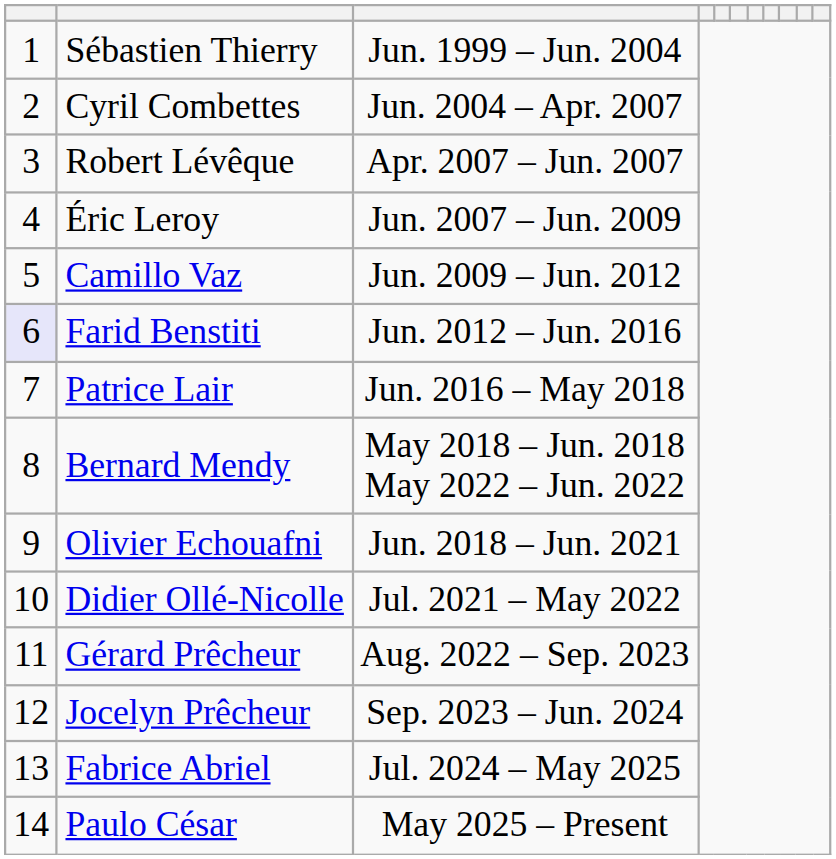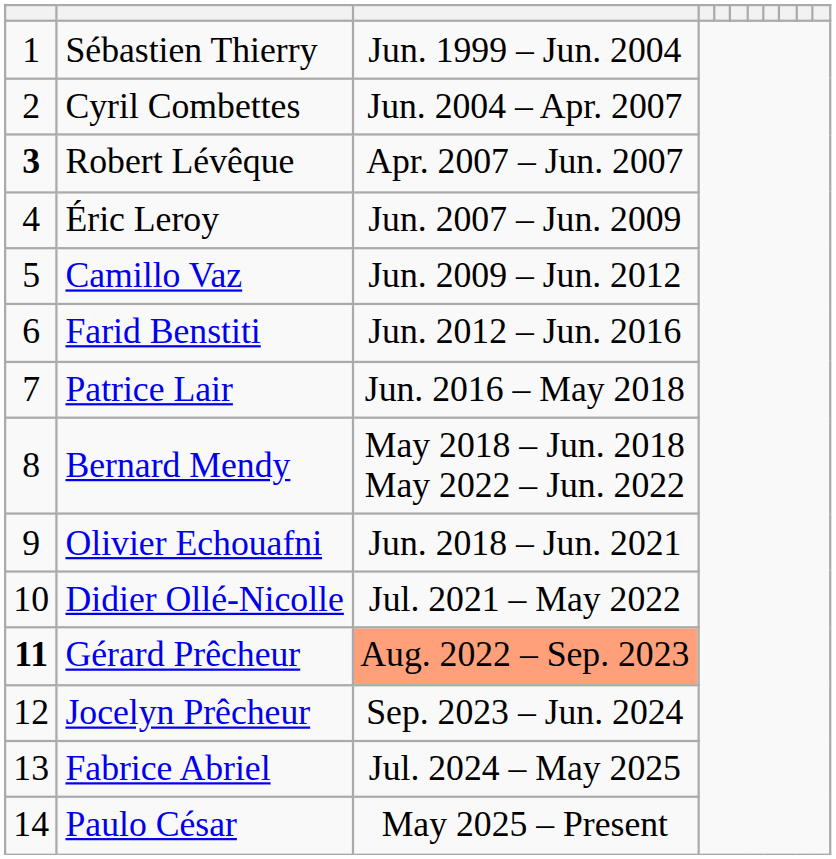(31, 162) normal -> (31, 162) bold
(31, 332) lavender background -> (31, 332) no background
(31, 655) normal -> (31, 655) bold
(525, 655) no background -> (525, 655) lightsalmon background
